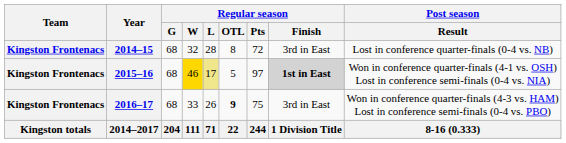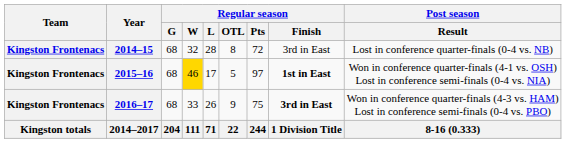(211, 74) khaki background -> (211, 74) no background
(306, 74) lightgrey background -> (306, 74) no background
(233, 105) bold -> (233, 105) normal
(306, 105) normal -> (306, 105) bold
